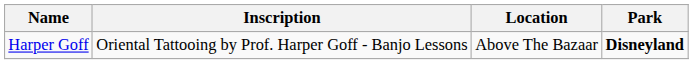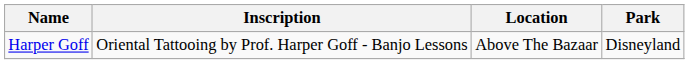(645, 45) bold -> (643, 45) normal
